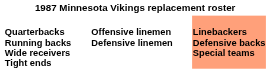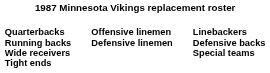(229, 42) lightsalmon background -> (229, 42) no background
